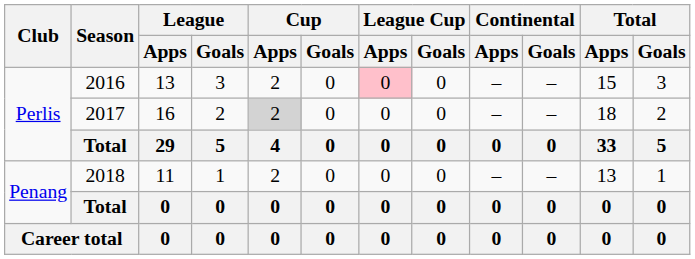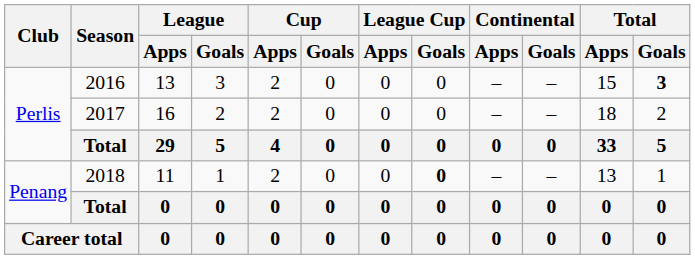(385, 82) pink background -> (385, 82) no background
(661, 82) normal -> (661, 82) bold
(275, 113) lightgrey background -> (275, 113) no background
(441, 176) normal -> (441, 176) bold
